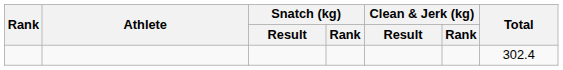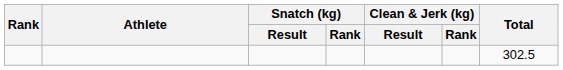(519, 55) 302.4 -> (519, 55) 302.5
